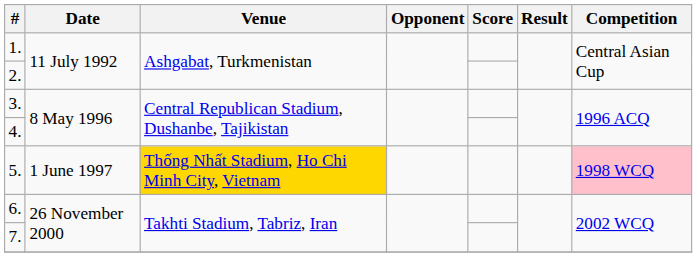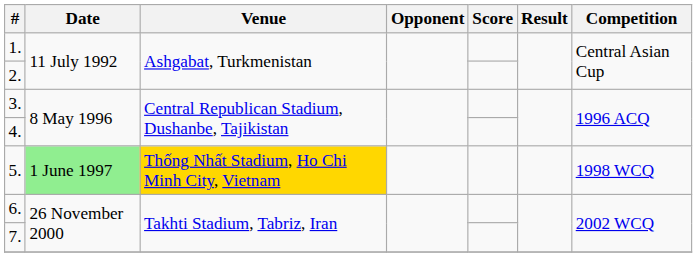(71, 170) no background -> (71, 170) lightgreen background
(615, 170) pink background -> (615, 170) no background
